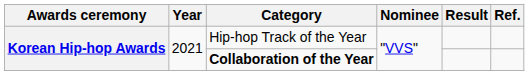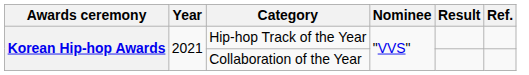(291, 59) bold -> (285, 59) normal
